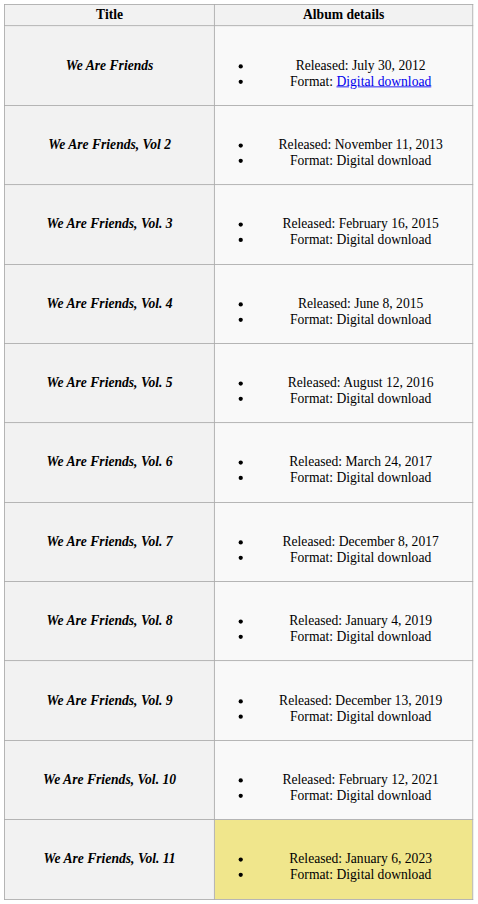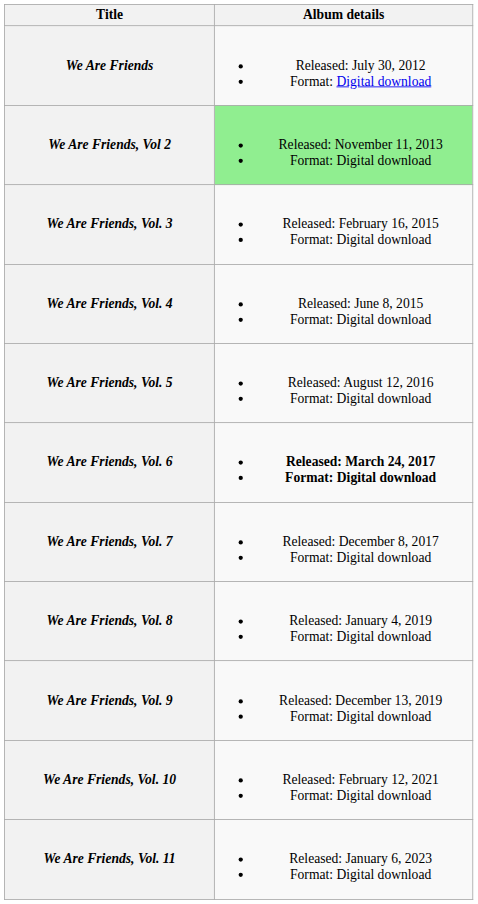(344, 153) no background -> (344, 153) lightgreen background
(344, 470) normal -> (344, 470) bold
(344, 867) khaki background -> (344, 867) no background
